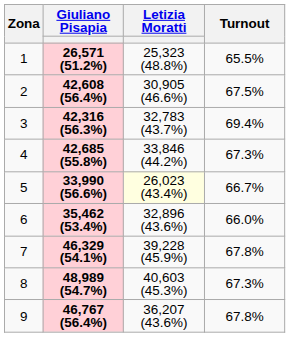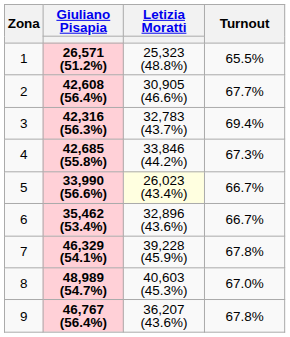(245, 91) 67.5% -> (245, 91) 67.7%
(245, 219) 66.0% -> (245, 219) 66.7%
(245, 283) 67.3% -> (245, 283) 67.0%
